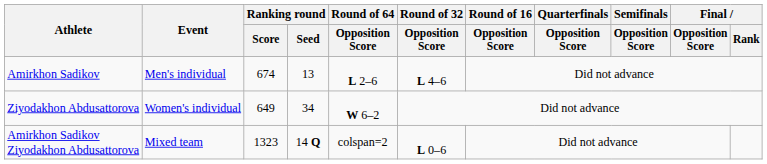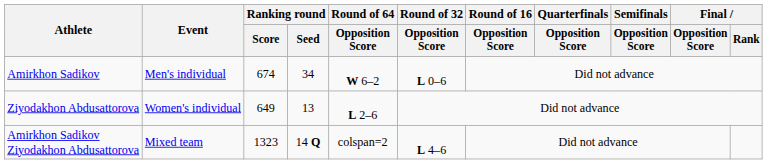(308, 74) 13 -> (308, 74) 34
(363, 81) L 2–6 -> (363, 81) W 6–2
(432, 81) L 4–6 -> (432, 81) L 0–6
(308, 108) 34 -> (308, 108) 13
(363, 115) W 6–2 -> (363, 115) L 2–6
(432, 149) L 0–6 -> (432, 149) L 4–6
